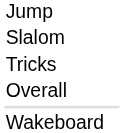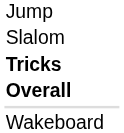(31, 64) normal -> (34, 64) bold
(36, 91) normal -> (38, 91) bold
